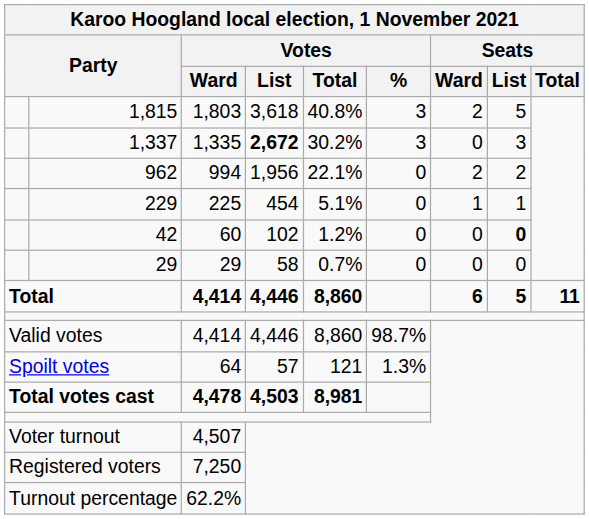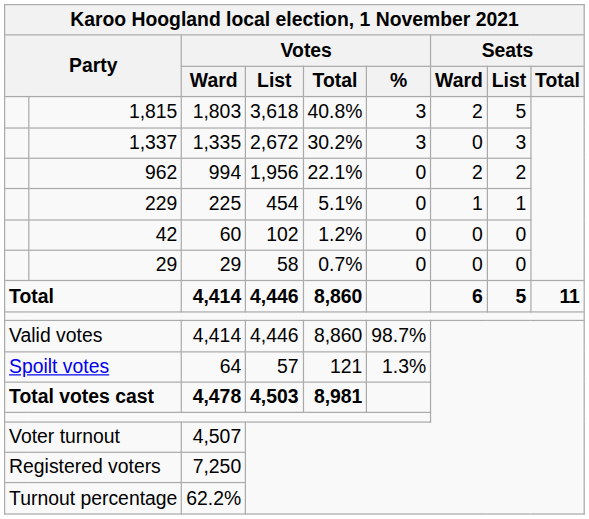(274, 142) bold -> (274, 142) normal
(521, 234) bold -> (521, 234) normal
